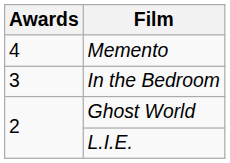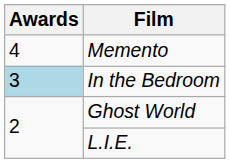(14, 81) no background -> (14, 81) lightblue background
